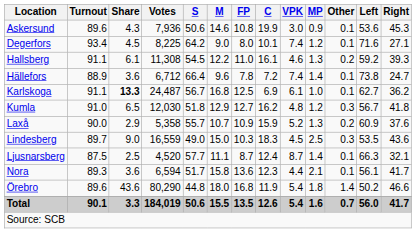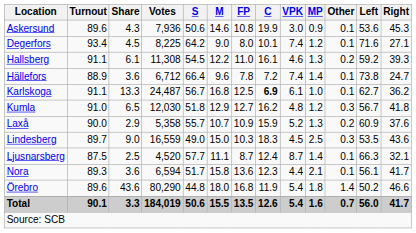(130, 92) bold -> (130, 92) normal
(271, 92) normal -> (271, 92) bold
